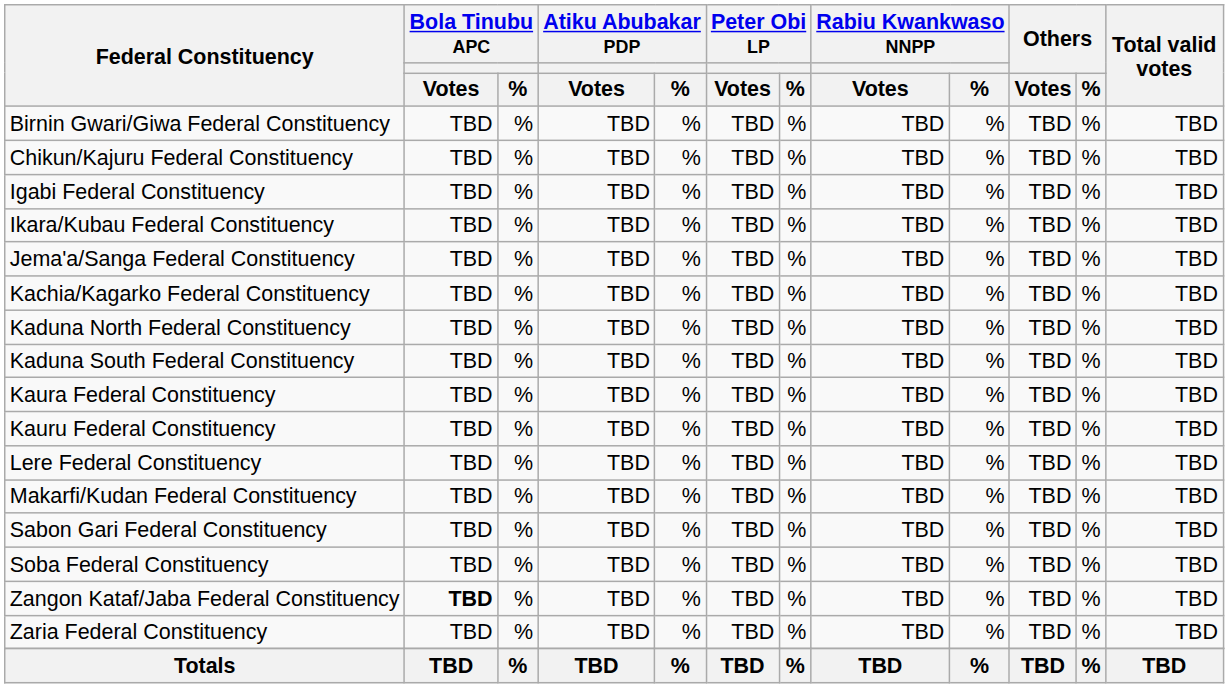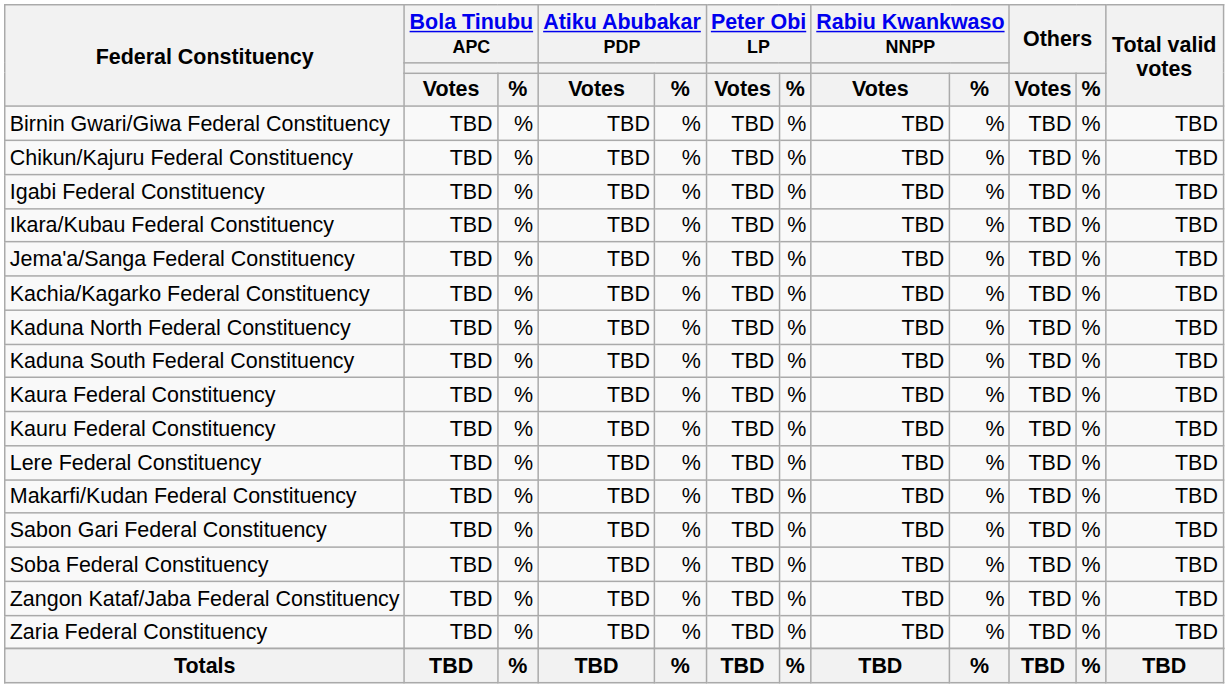(471, 598) bold -> (471, 598) normal
